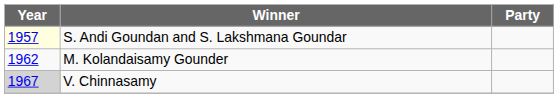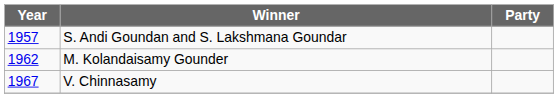(23, 37) lightyellow background -> (23, 37) no background
(23, 81) lightgrey background -> (23, 81) no background
